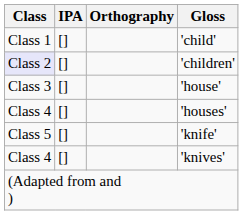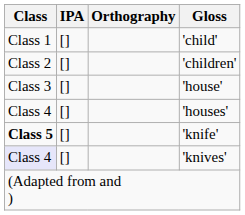(30, 63) lavender background -> (30, 63) no background
(30, 134) normal -> (30, 134) bold
(30, 157) no background -> (30, 157) lavender background
